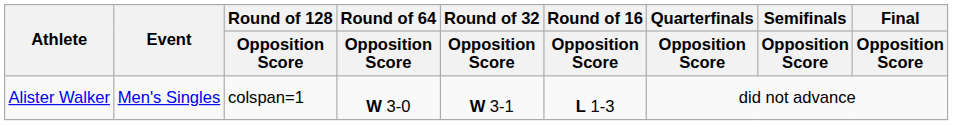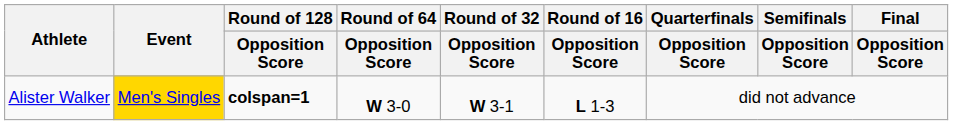(169, 98) no background -> (169, 98) gold background
(266, 98) normal -> (269, 98) bold
